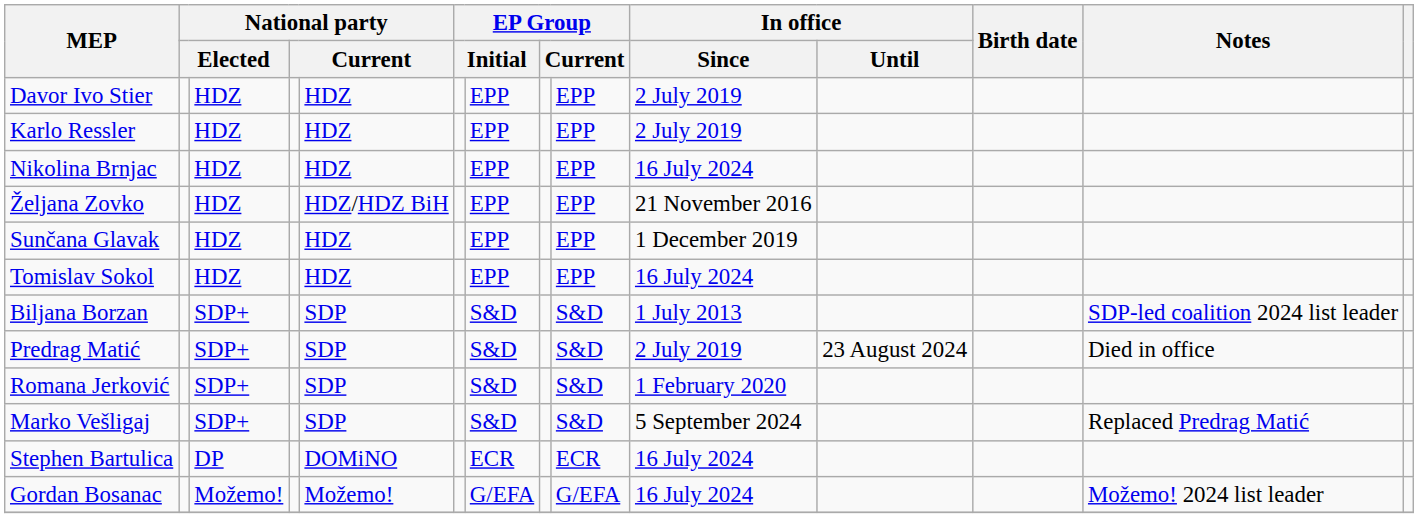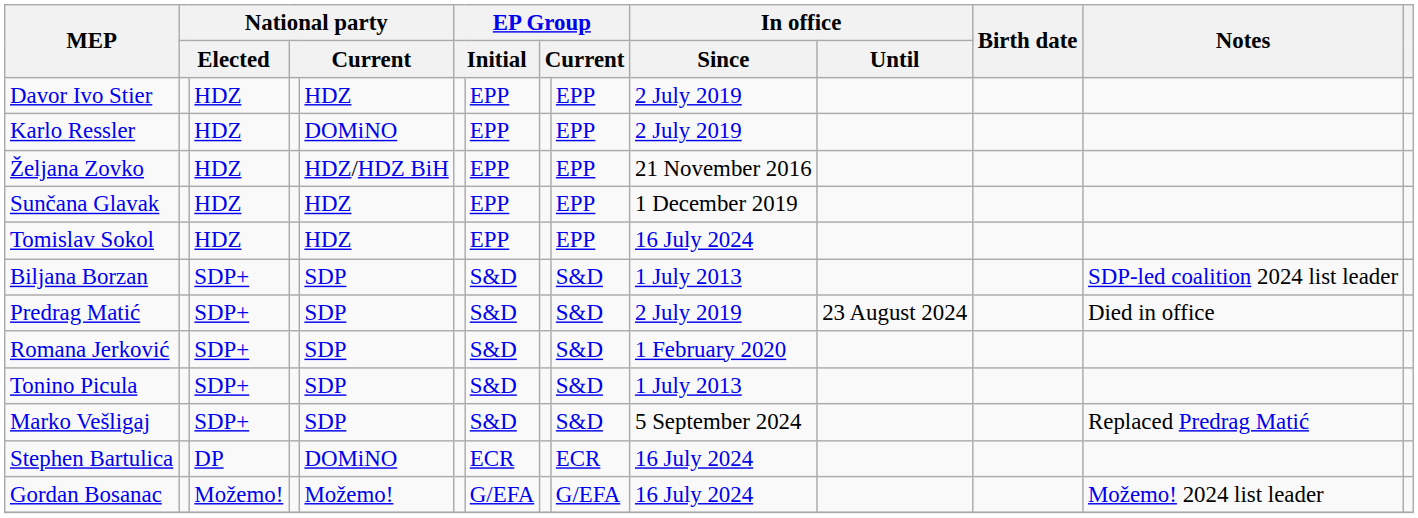(328, 131) HDZ -> (351, 131) DOMiNO
- row: (83, 167)
+ row: (74, 385)
